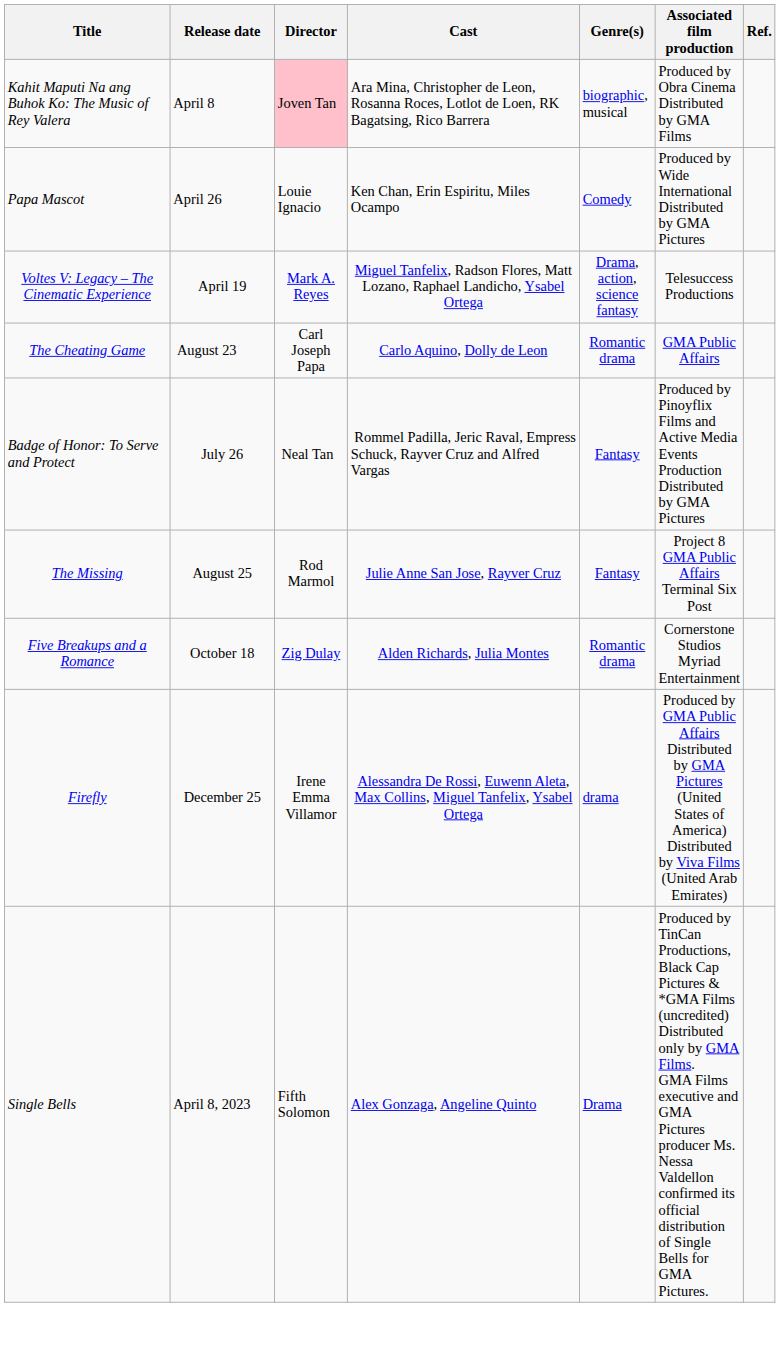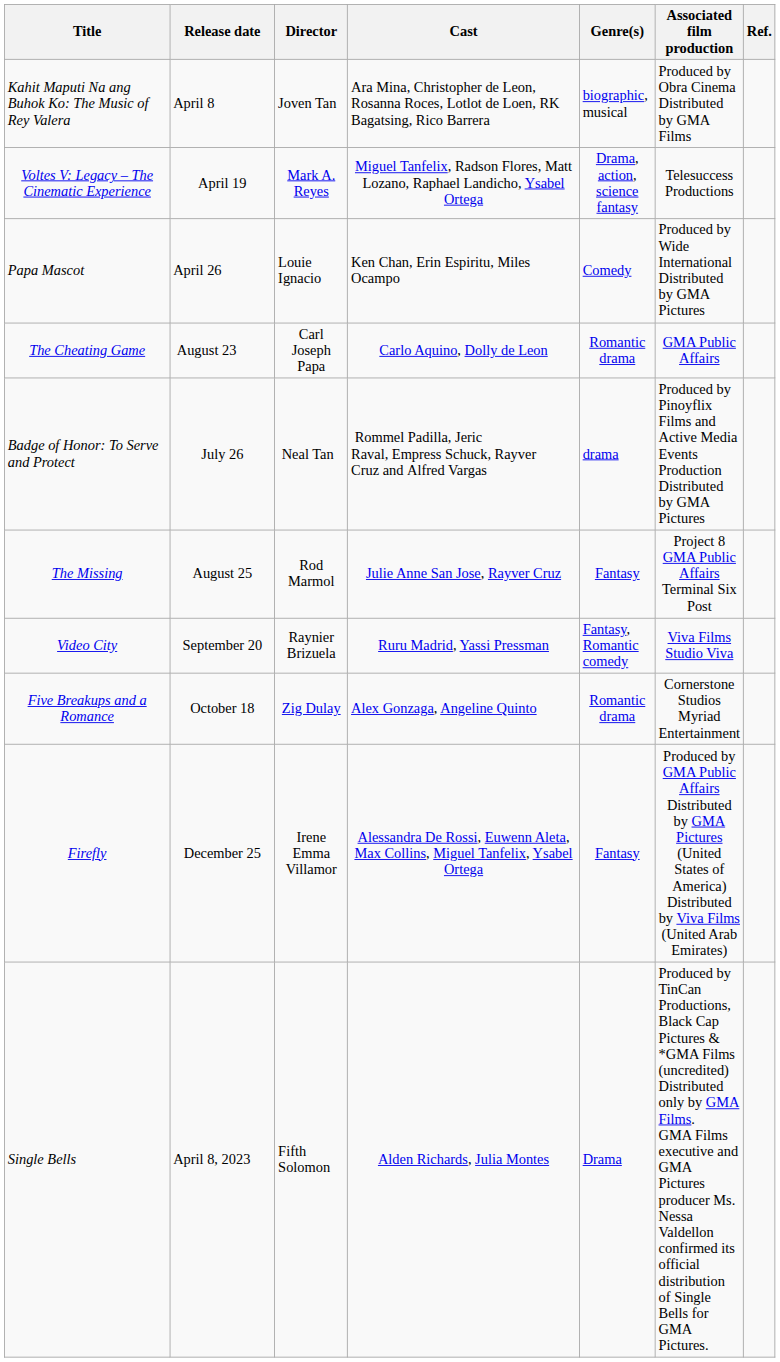(307, 103) pink background -> (307, 103) no background
rows swapped: (87, 286) <-> (46, 199)
(617, 454) Fantasy -> (601, 454) drama
+ row: (87, 645)
(463, 653) Alden Richards, Julia Montes -> (444, 708) Alex Gonzaga, Angeline Quinto
(601, 798) drama -> (617, 853) Fantasy
(444, 1104) Alex Gonzaga, Angeline Quinto -> (464, 1159) Alden Richards, Julia Montes
